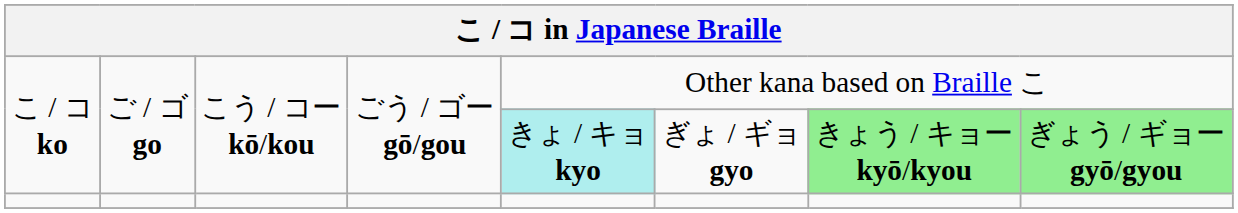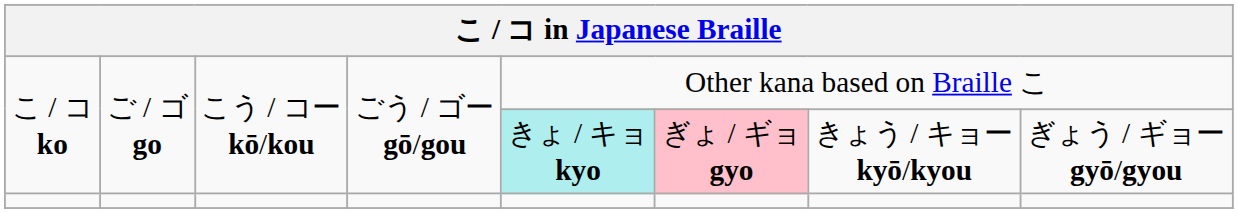(732, 151) no background -> (732, 151) pink background
(914, 151) lightgreen background -> (914, 151) no background
(1126, 151) lightgreen background -> (1126, 151) no background
